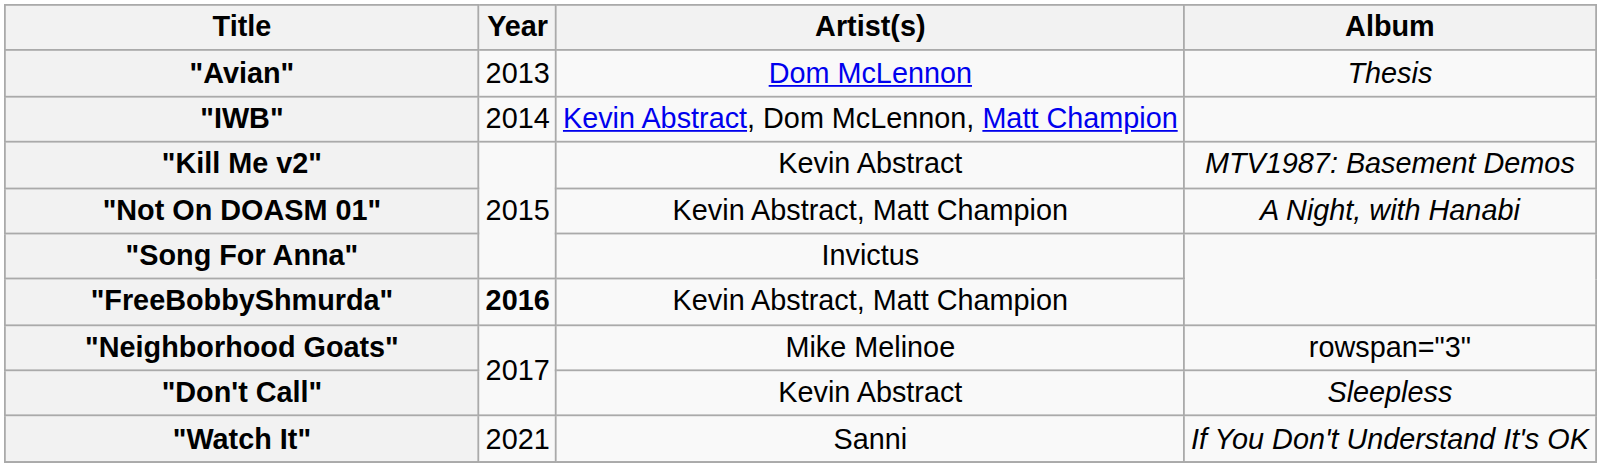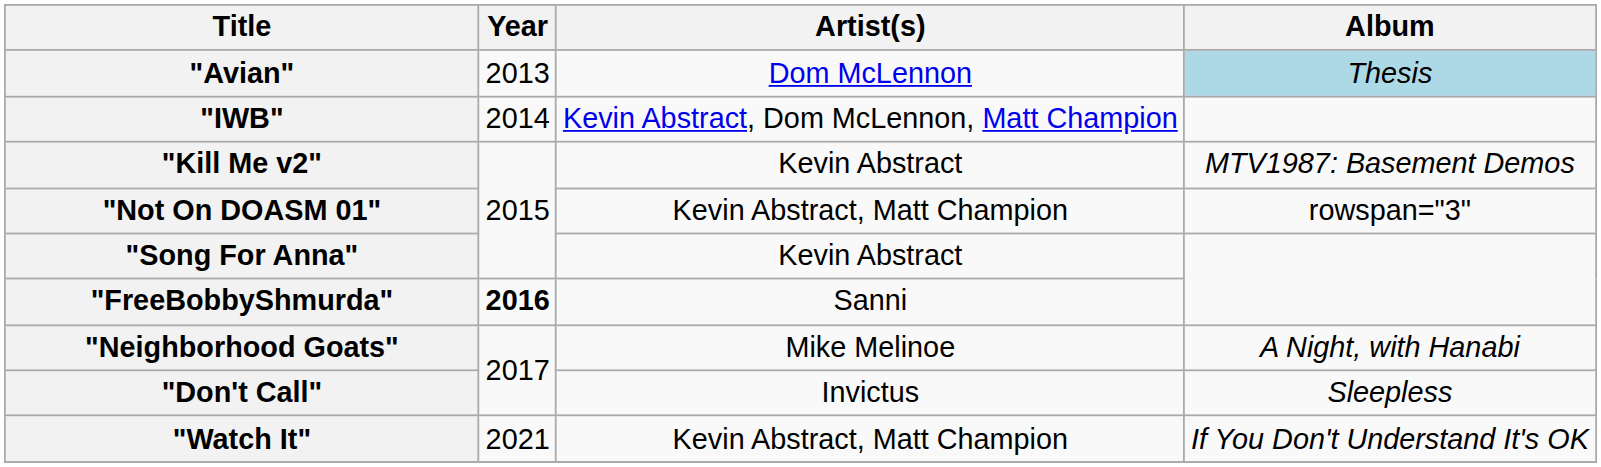(1390, 73) no background -> (1390, 73) lightblue background
(1390, 210) A Night, with Hanabi -> (1390, 210) rowspan="3"
(870, 255) Invictus -> (870, 255) Kevin Abstract
(870, 301) Kevin Abstract, Matt Champion -> (870, 301) Sanni
(1390, 347) rowspan="3" -> (1390, 347) A Night, with Hanabi
(870, 392) Kevin Abstract -> (870, 392) Invictus
(870, 438) Sanni -> (870, 438) Kevin Abstract, Matt Champion
